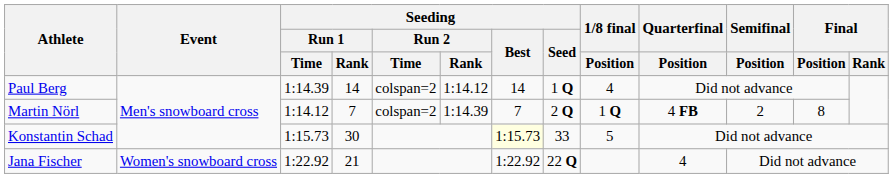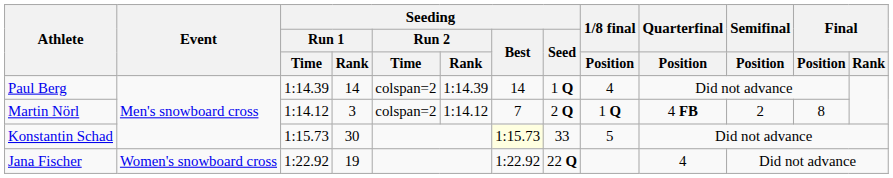(466, 87) 1:14.12 -> (466, 87) 1:14.39
(352, 112) 7 -> (352, 112) 3
(466, 112) 1:14.39 -> (466, 112) 1:14.12
(352, 161) 21 -> (352, 161) 19
